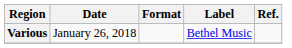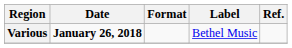(95, 33) normal -> (97, 33) bold
